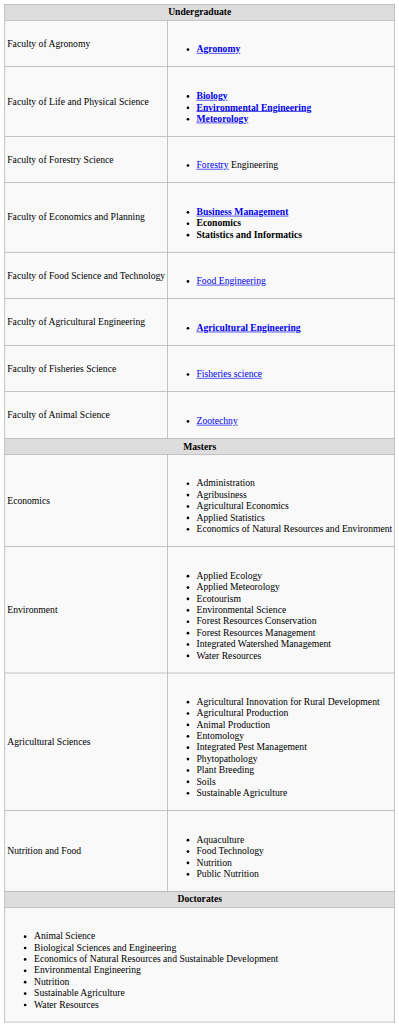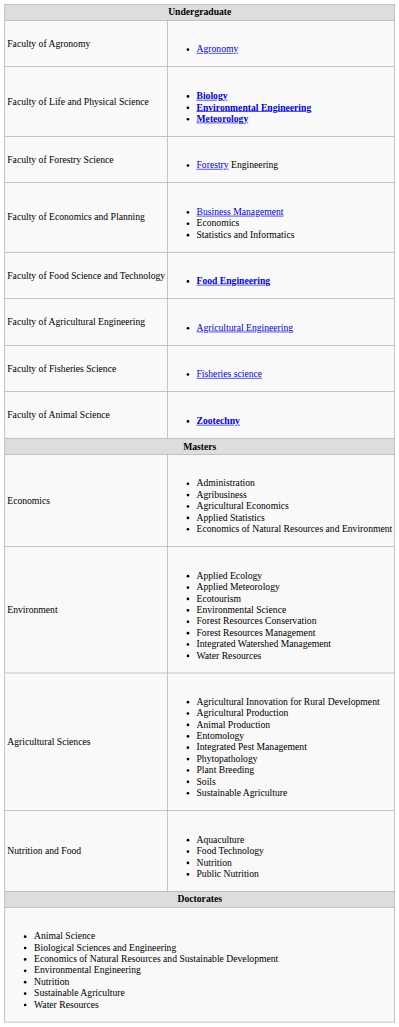(281, 49) bold -> (281, 49) normal
(281, 223) bold -> (281, 223) normal
(281, 281) normal -> (281, 281) bold
(281, 328) bold -> (281, 328) normal
(281, 421) normal -> (281, 421) bold
